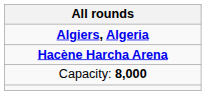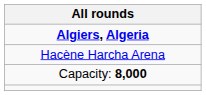(103, 54) bold -> (103, 54) normal
